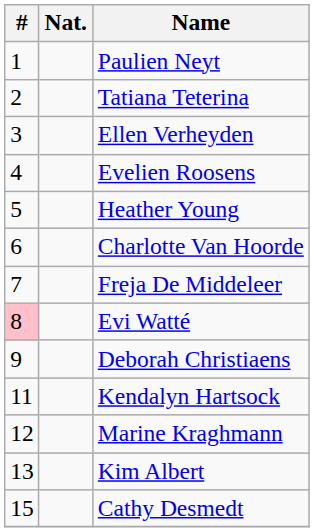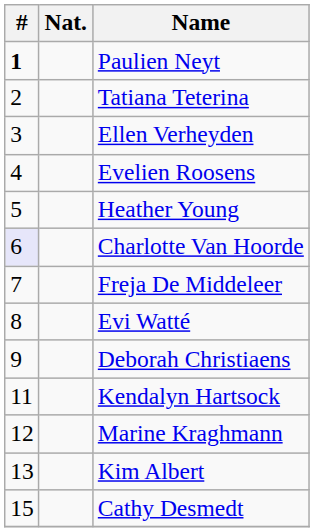(16, 60) normal -> (16, 60) bold
(16, 246) no background -> (16, 246) lavender background
(16, 321) pink background -> (16, 321) no background
